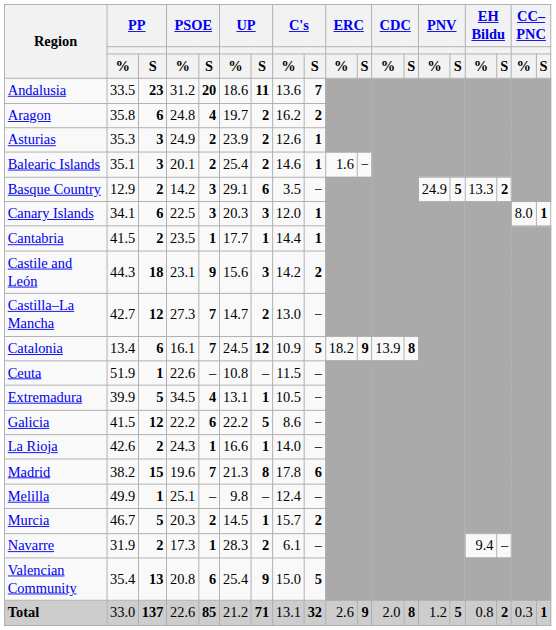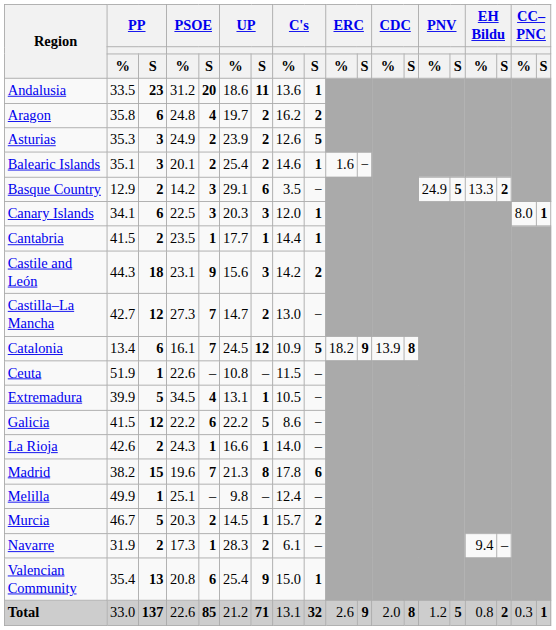(318, 90) 7 -> (318, 90) 1
(318, 140) 1 -> (318, 140) 5
(318, 579) 5 -> (318, 579) 1
